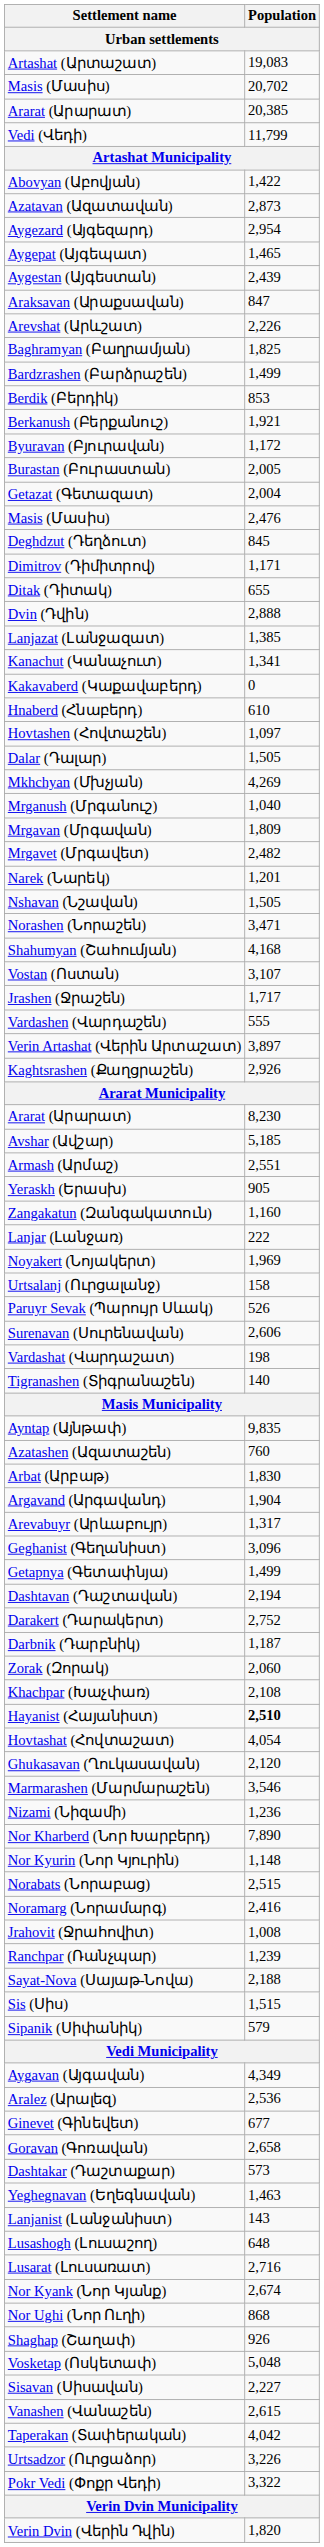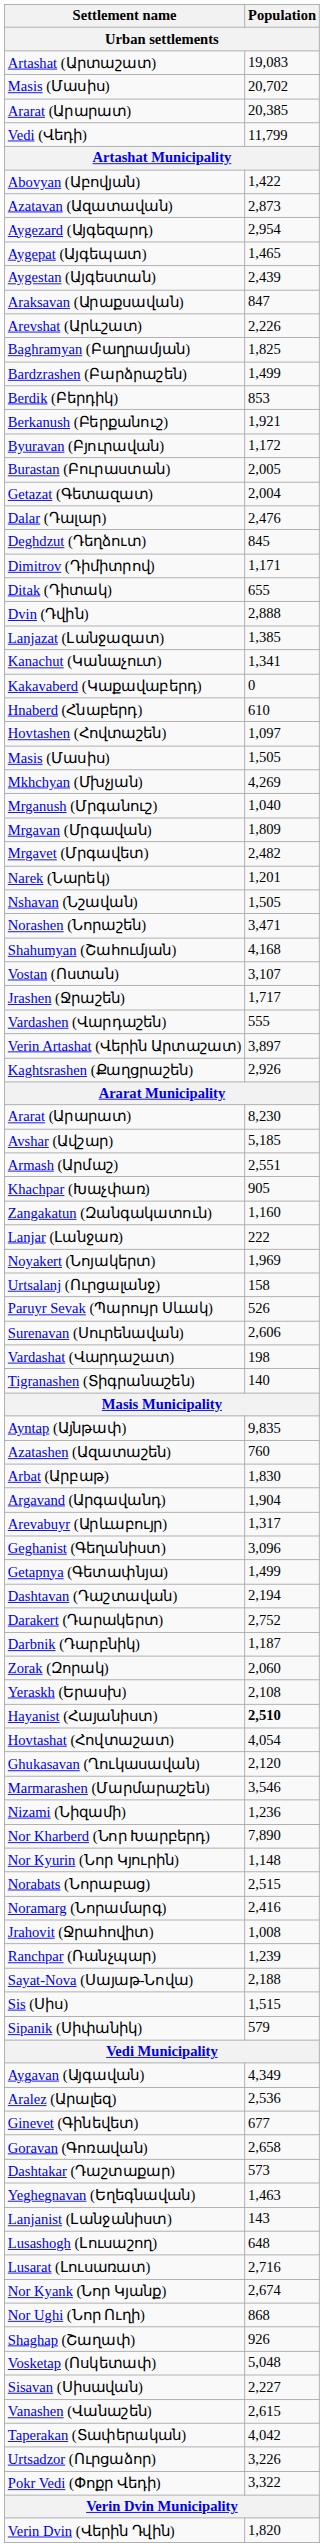(59, 518) Masis (Մասիս) -> (57, 518) Dalar (Դալար)
(57, 758) Dalar (Դալար) -> (59, 758) Masis (Մասիս)
(67, 1189) Yeraskh (Երասխ) -> (79, 1189) Khachpar (Խաչփառ)
(79, 1692) Khachpar (Խաչփառ) -> (67, 1692) Yeraskh (Երասխ)
